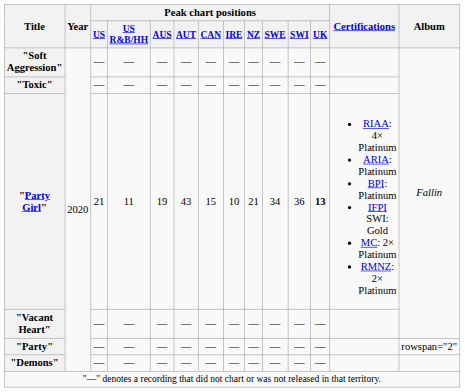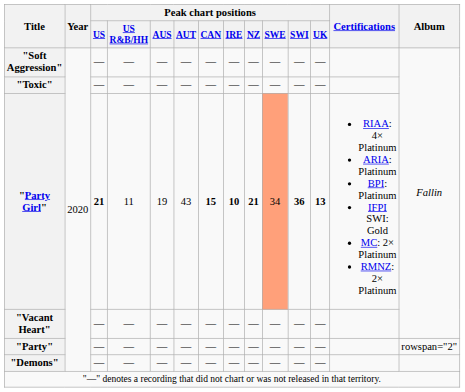(99, 201) normal -> (99, 201) bold
(211, 201) normal -> (211, 201) bold
(234, 201) normal -> (234, 201) bold
(253, 201) normal -> (253, 201) bold
(275, 201) no background -> (275, 201) lightsalmon background
(299, 201) normal -> (299, 201) bold
